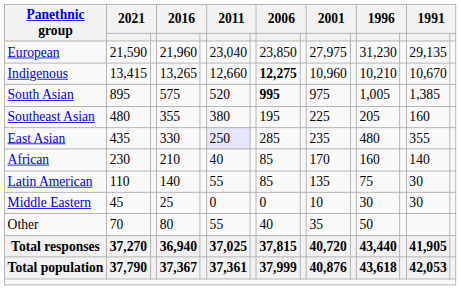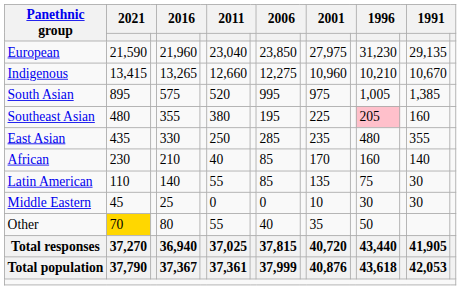(278, 73) bold -> (278, 73) normal
(270, 95) bold -> (270, 95) normal
(370, 116) no background -> (370, 116) pink background
(220, 138) lavender background -> (220, 138) no background
(117, 224) no background -> (117, 224) gold background
